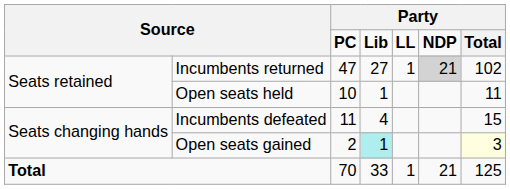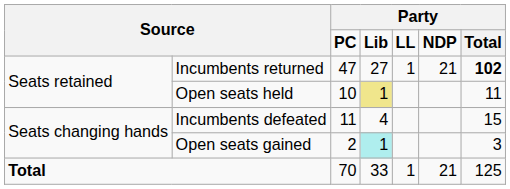(448, 68) lightgrey background -> (448, 68) no background
(488, 68) normal -> (488, 68) bold
(384, 94) no background -> (384, 94) khaki background
(497, 145) lightyellow background -> (497, 145) no background
